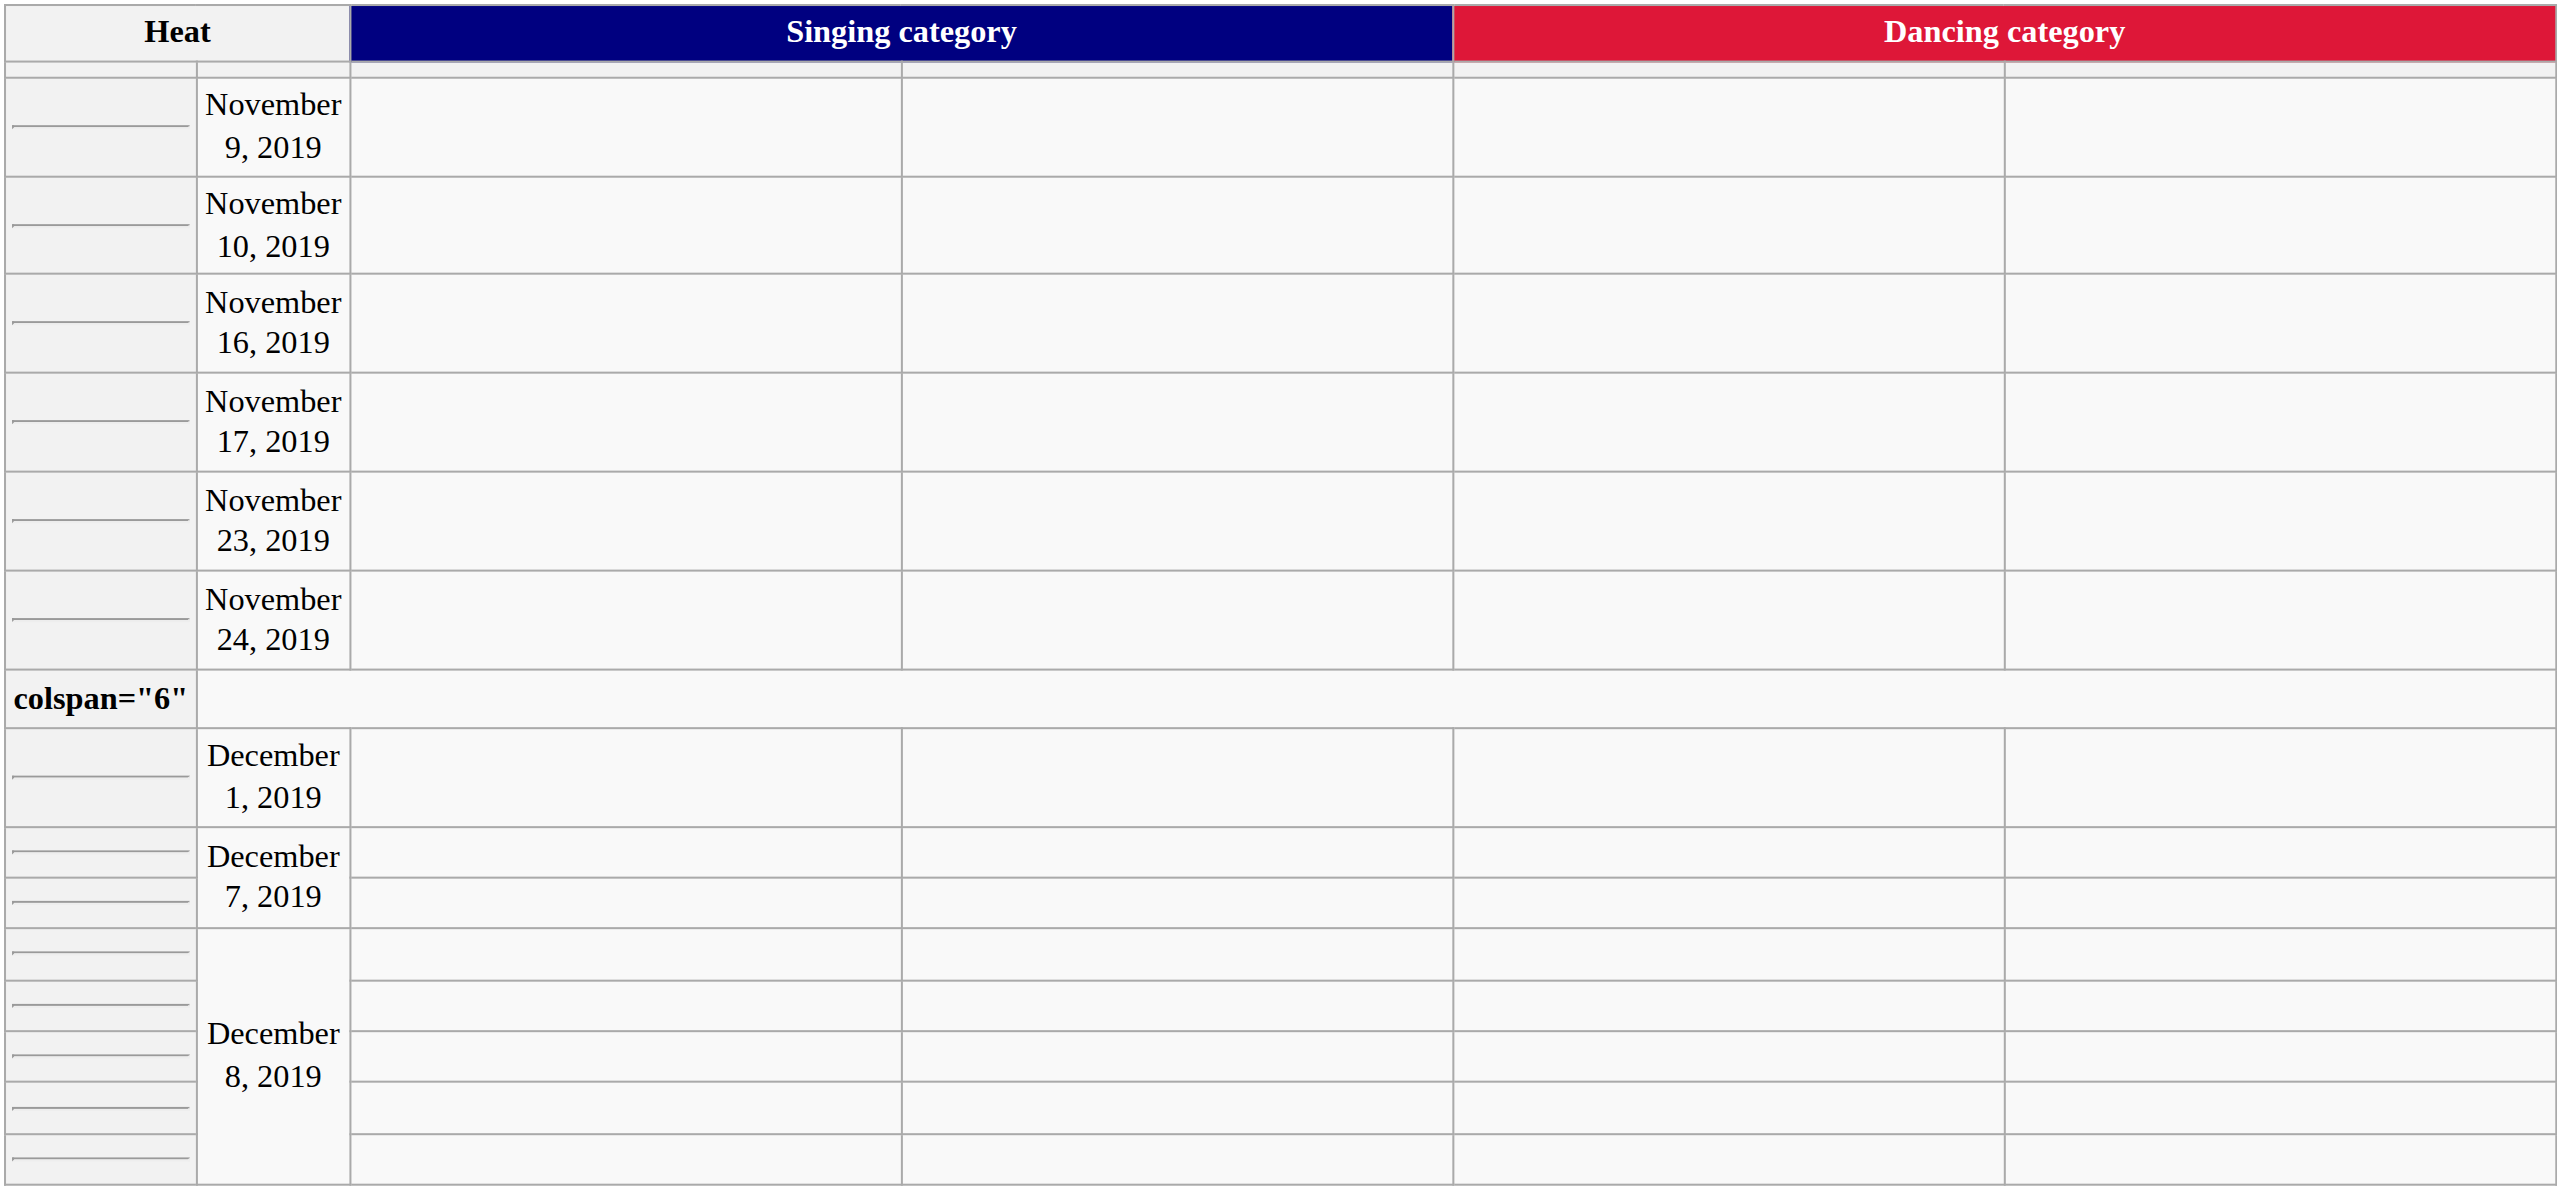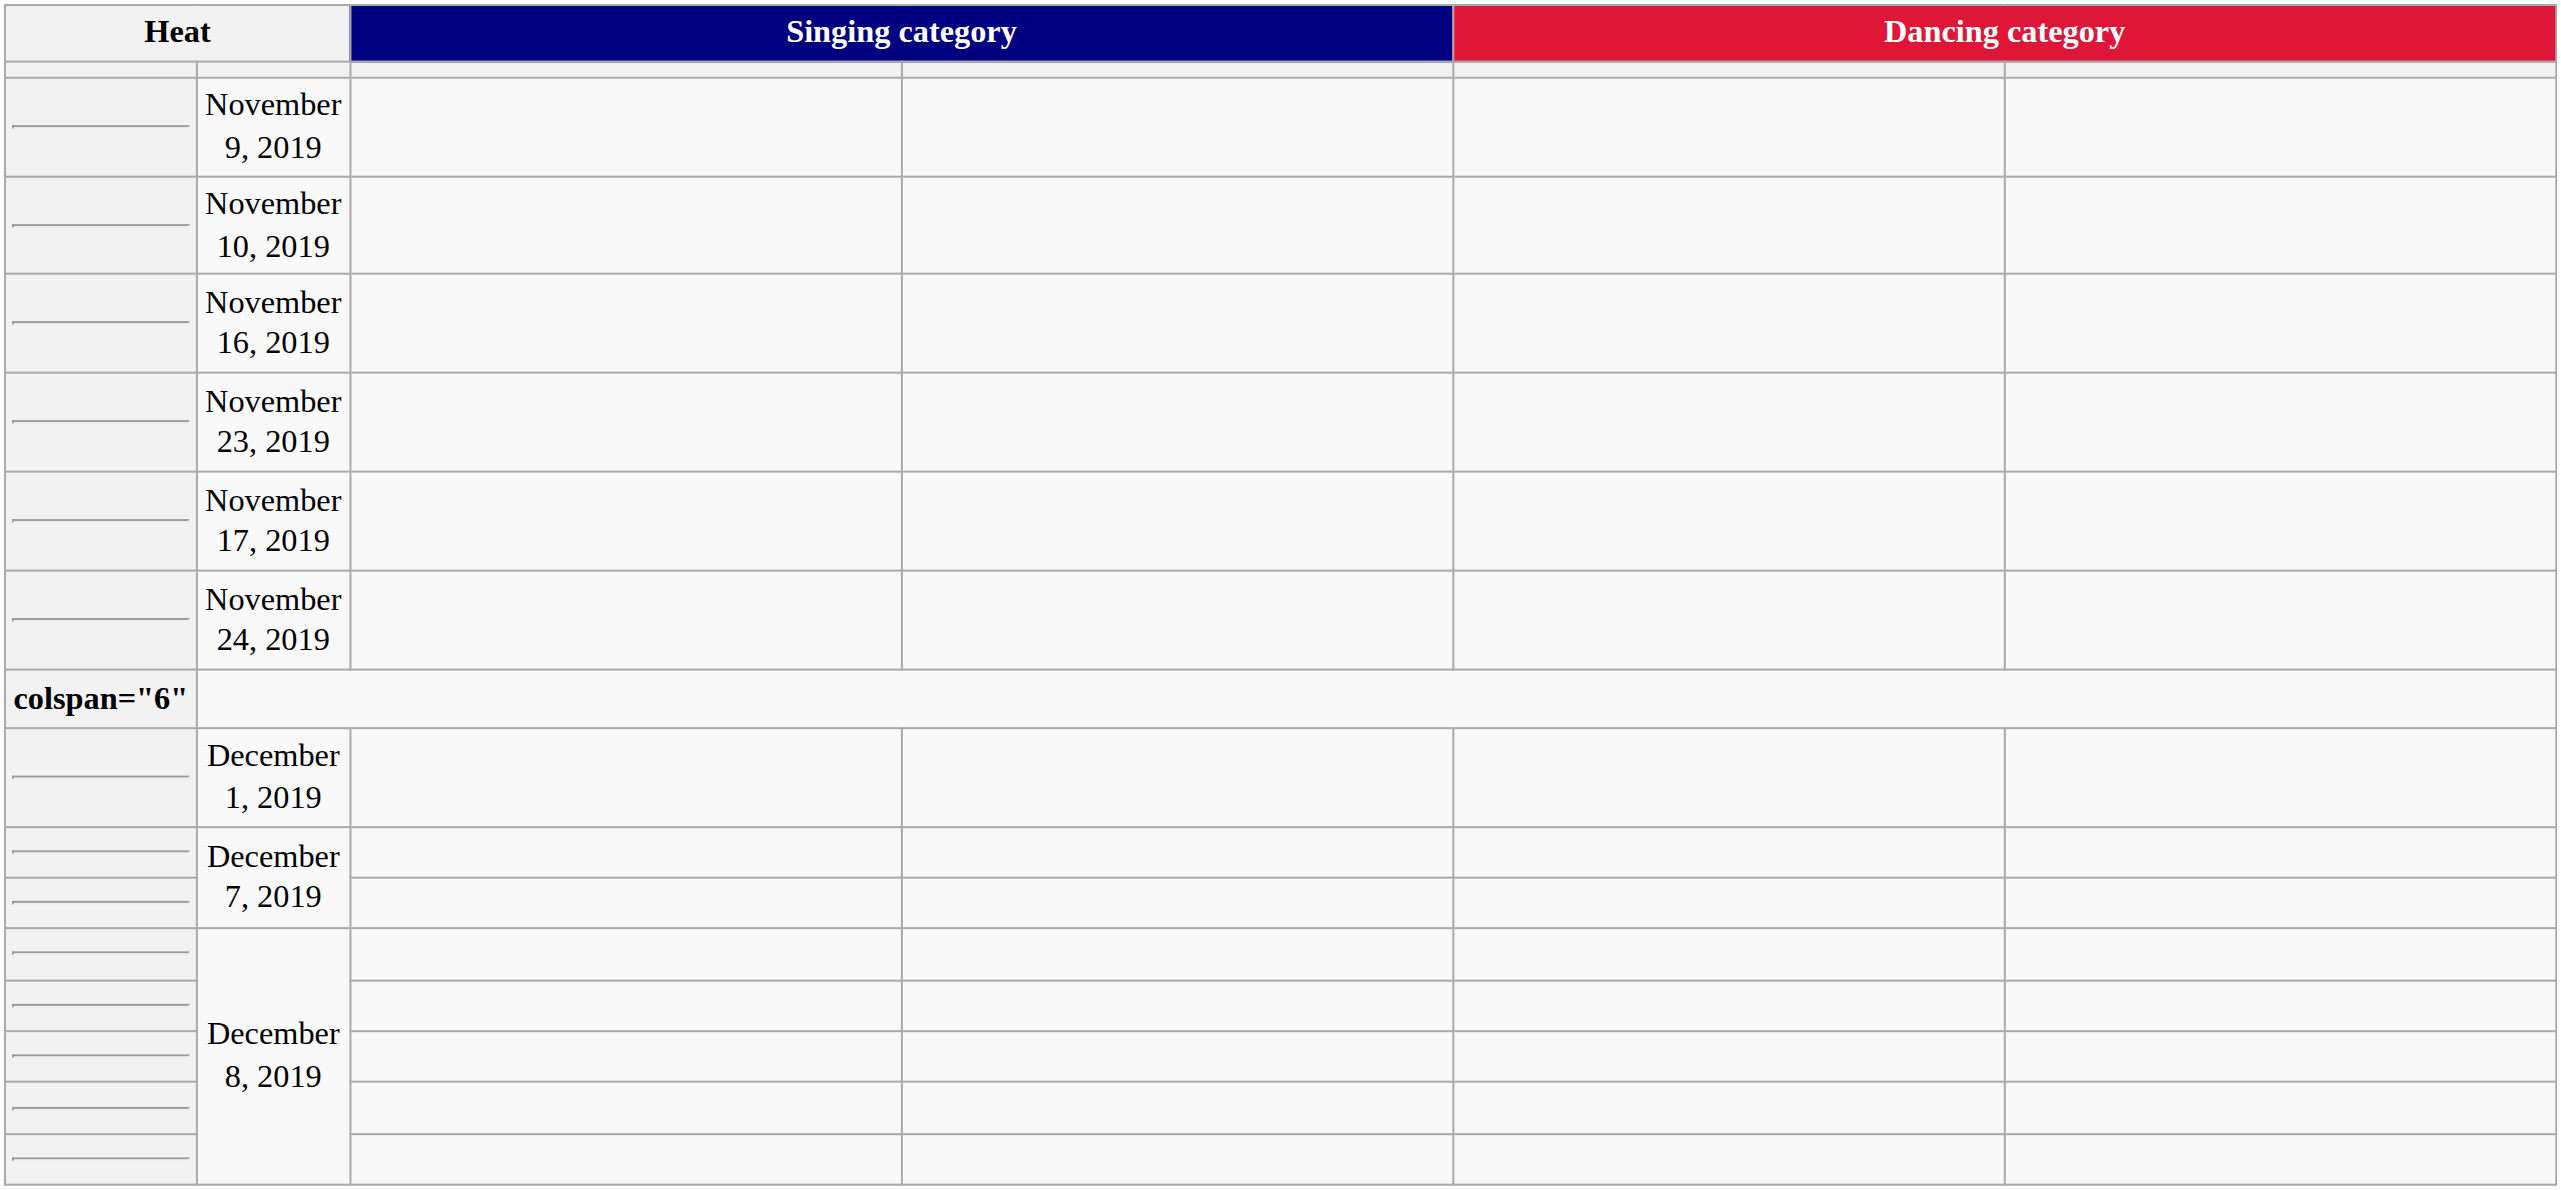rows swapped: (101, 423) <-> (101, 522)
